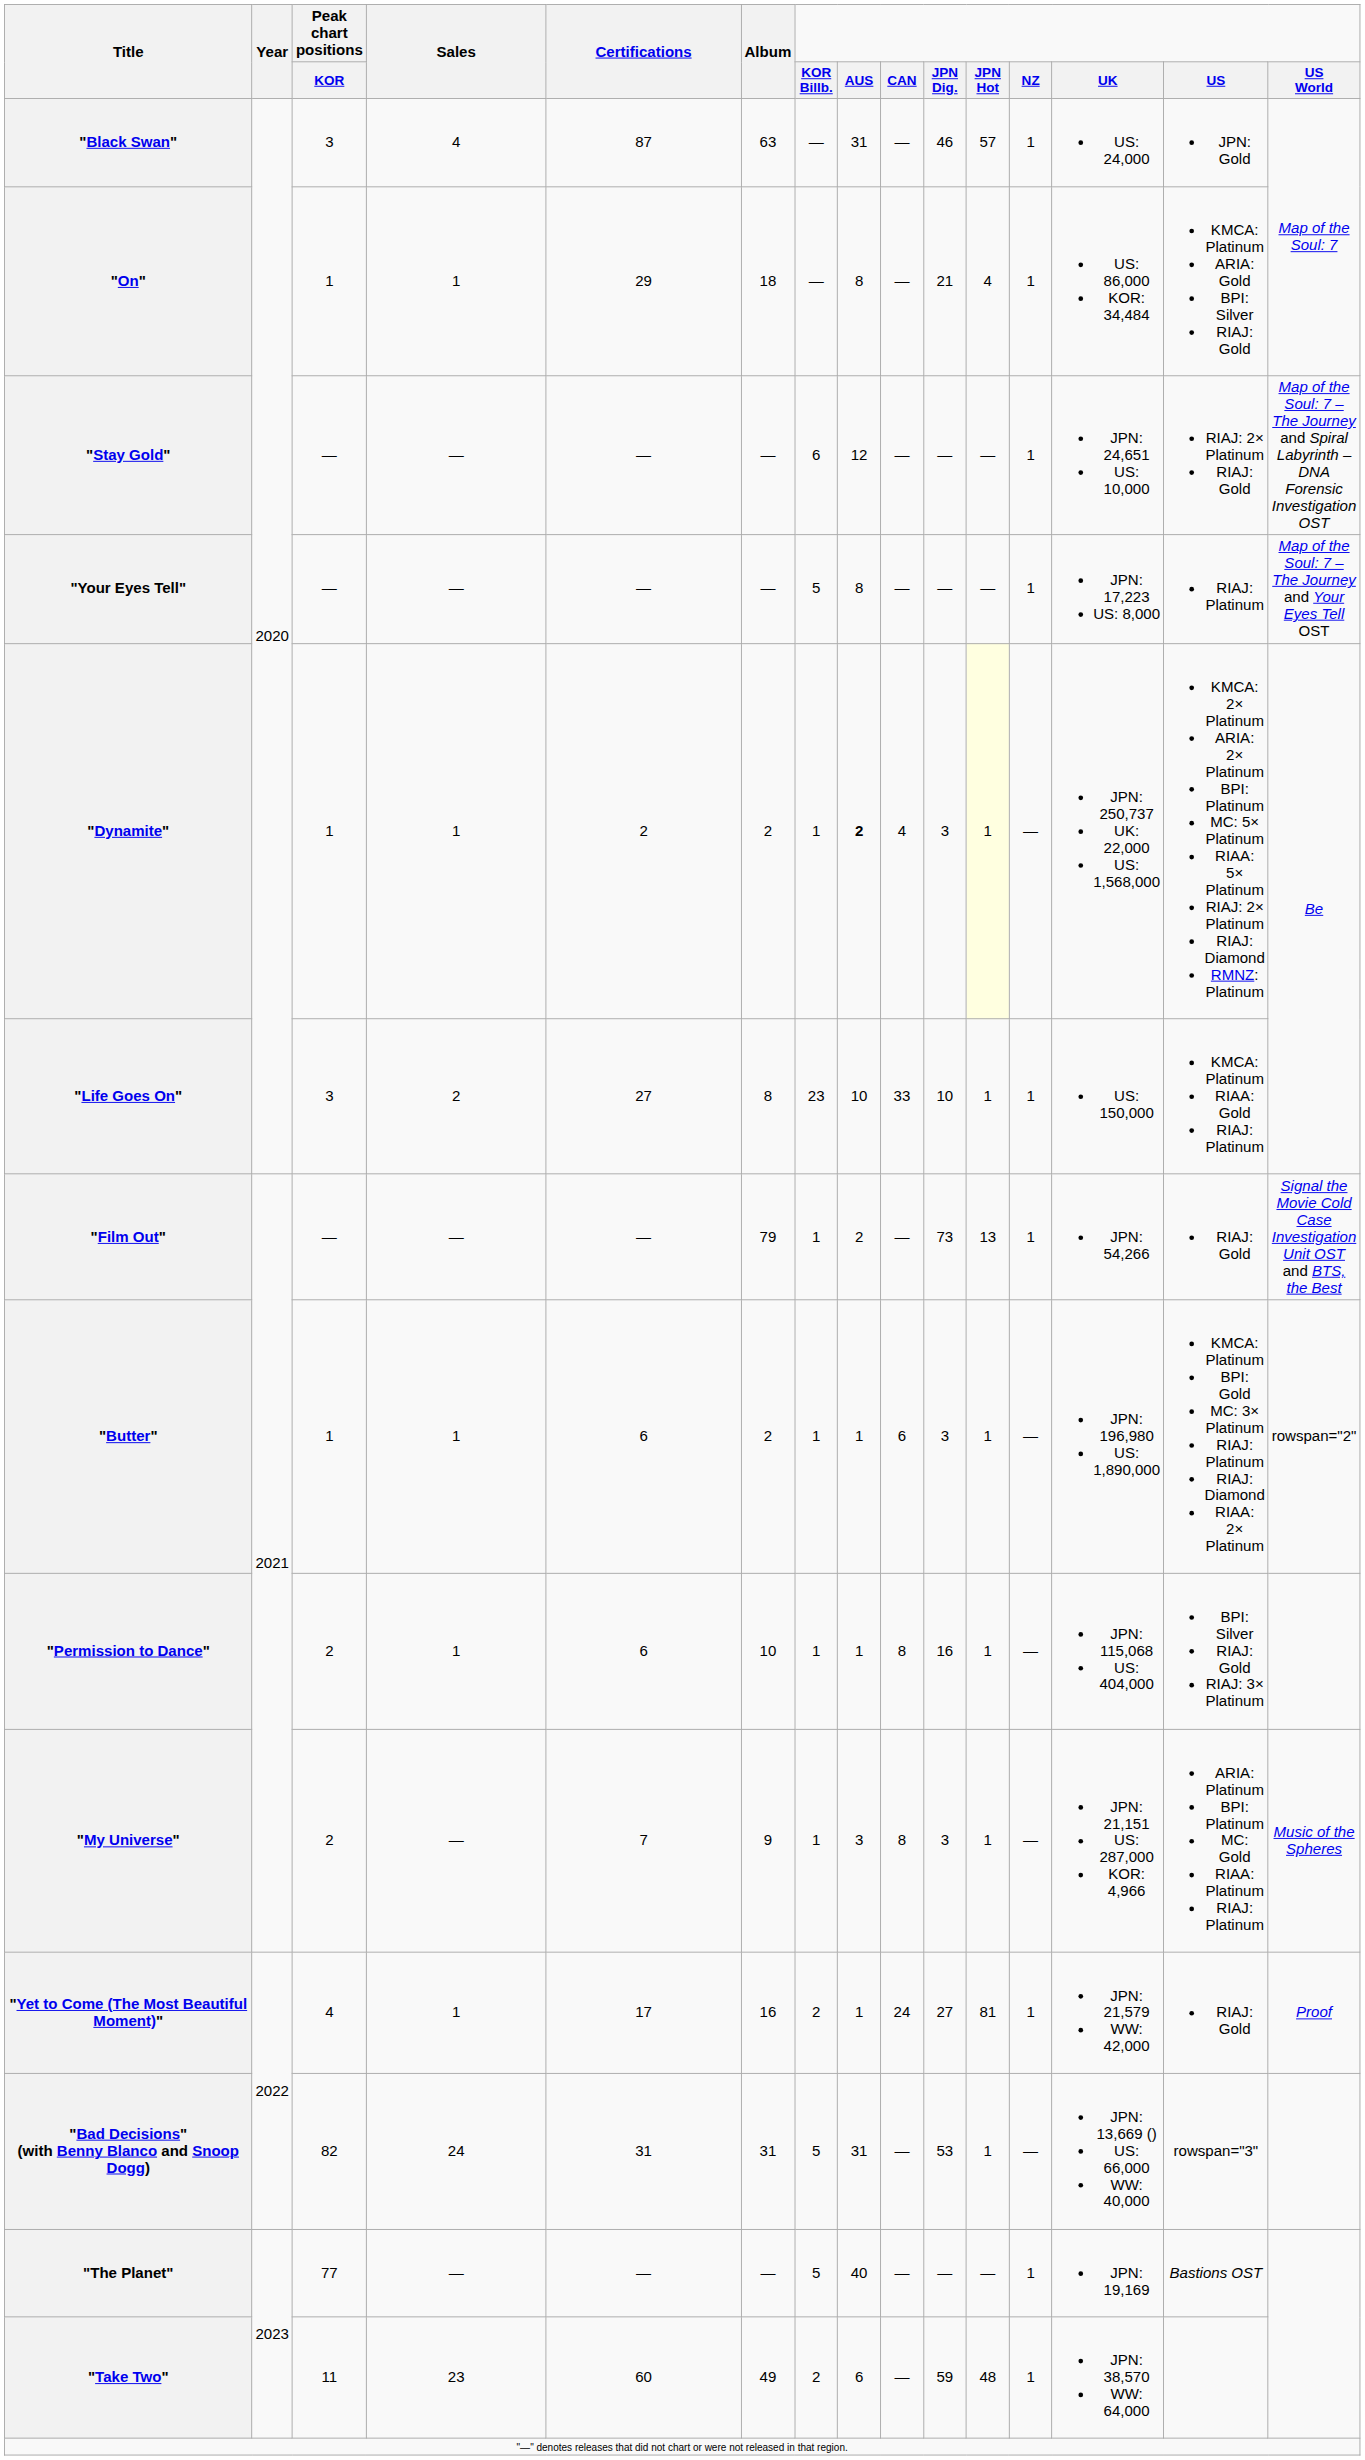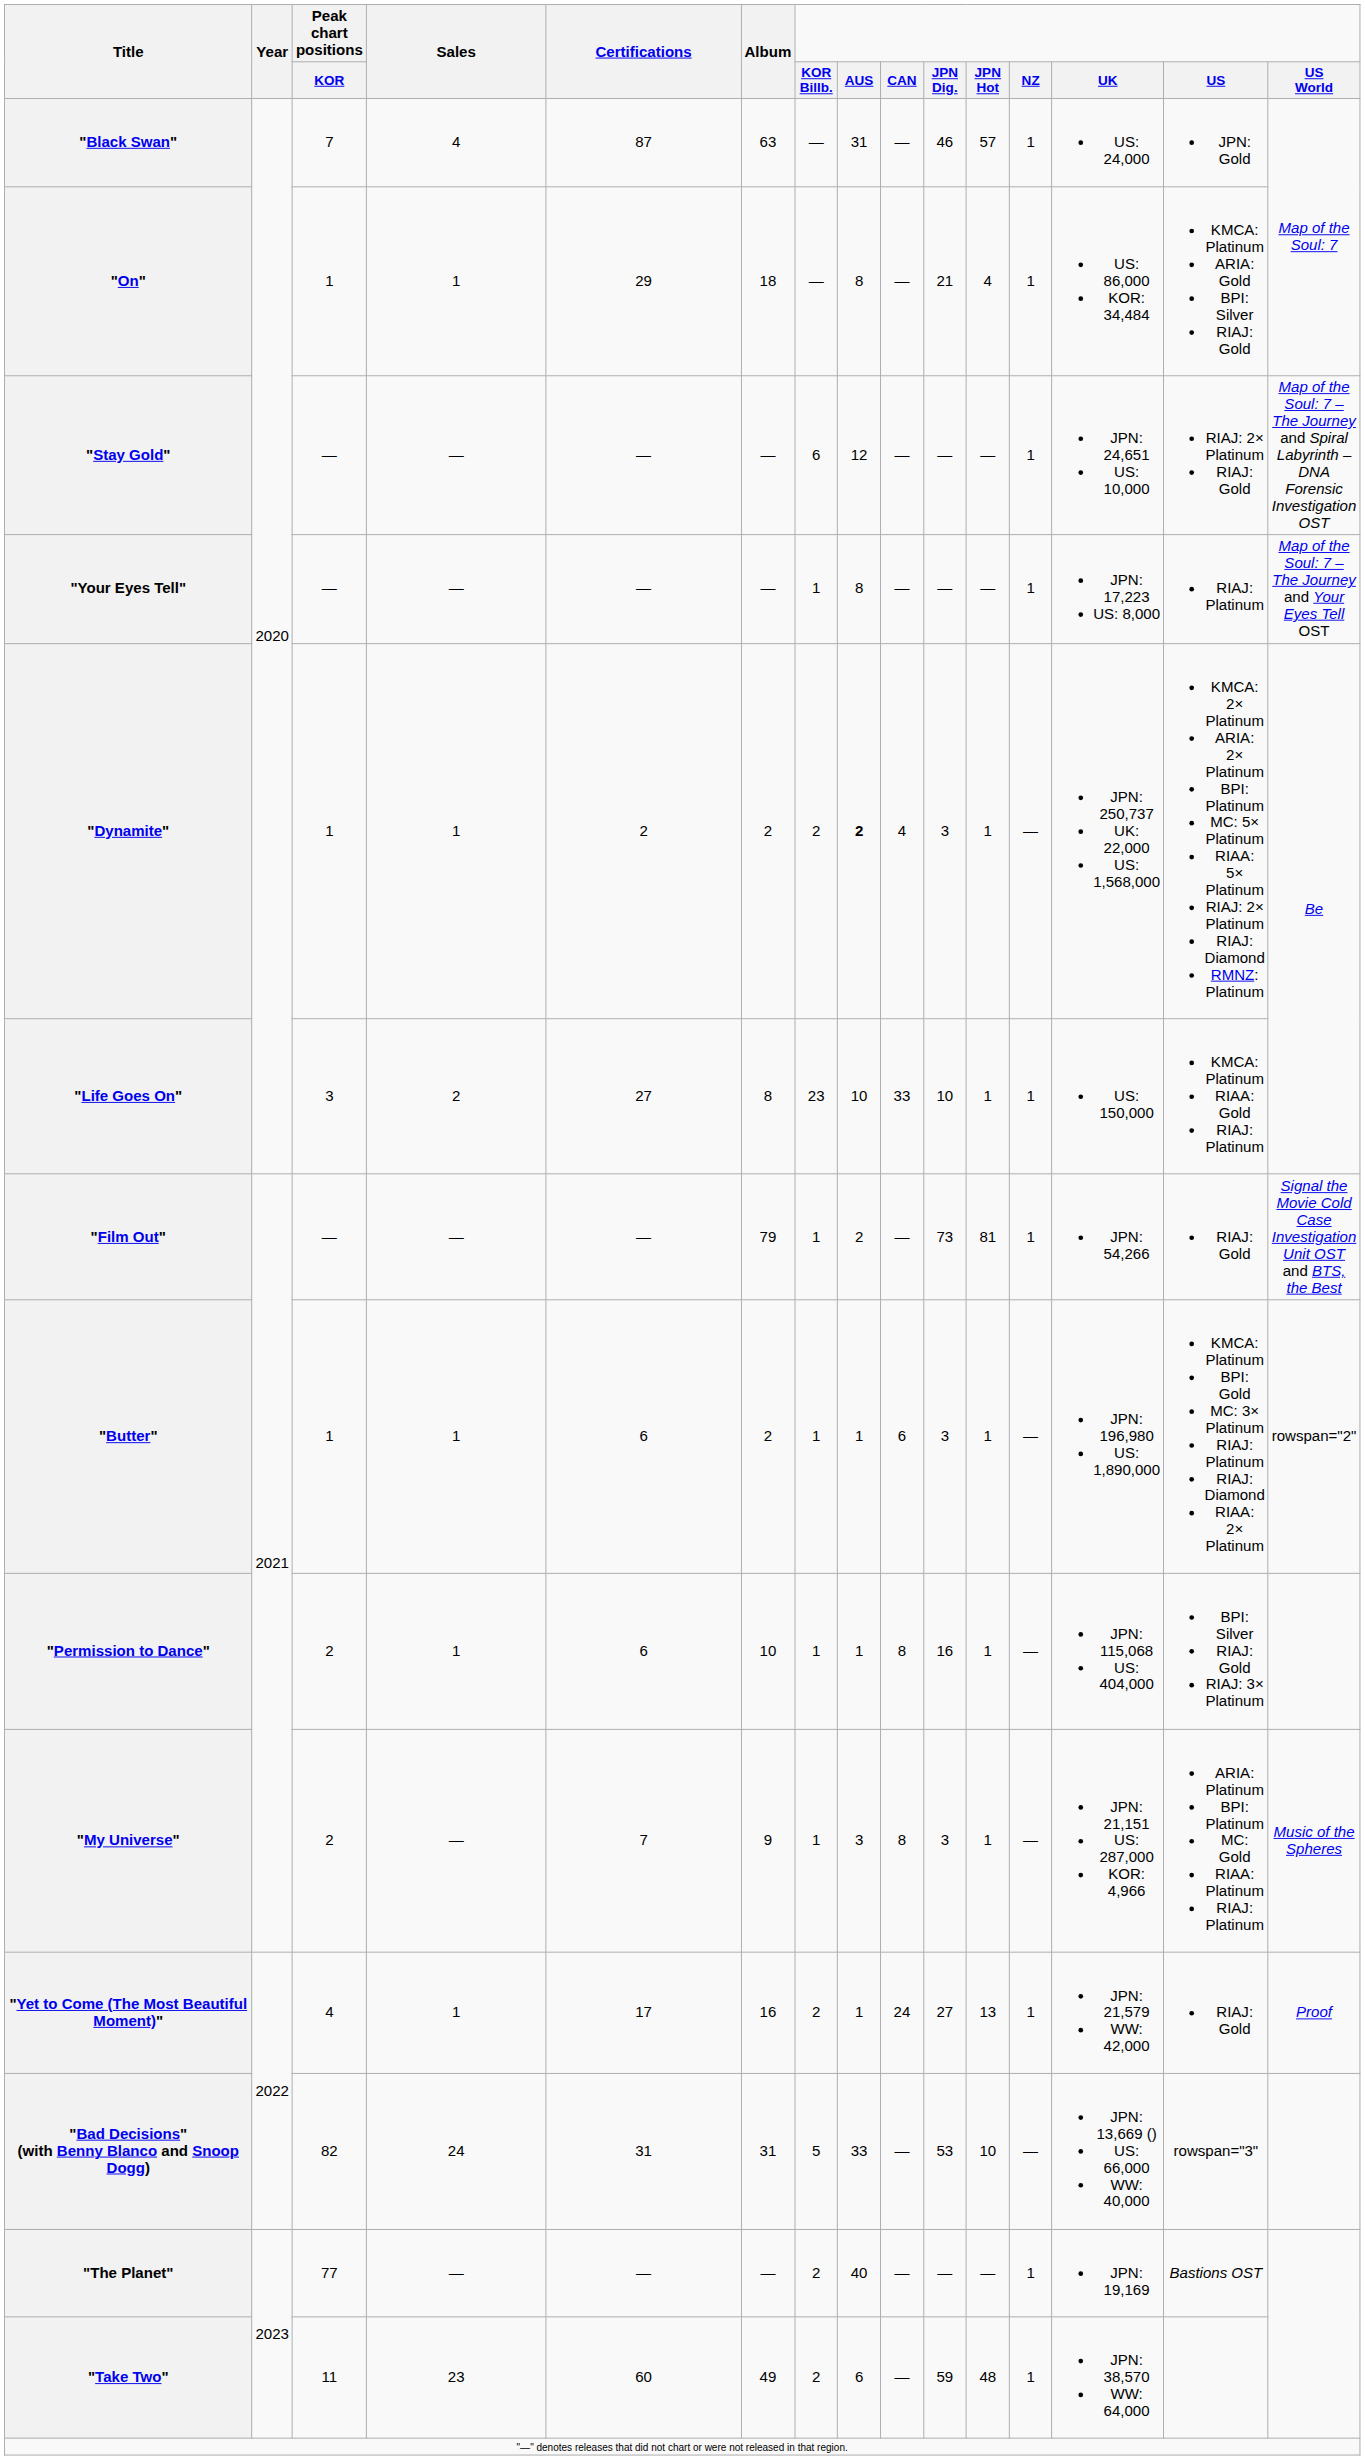(329, 142) 3 -> (329, 142) 7
(816, 589) 5 -> (816, 589) 1
(816, 831) 1 -> (816, 831) 2
(988, 831) lightyellow background -> (988, 831) no background
(988, 1236) 13 -> (988, 1236) 81
(988, 2012) 81 -> (988, 2012) 13
(859, 2151) 31 -> (859, 2151) 33
(988, 2151) 1 -> (988, 2151) 10
(816, 2273) 5 -> (816, 2273) 2
